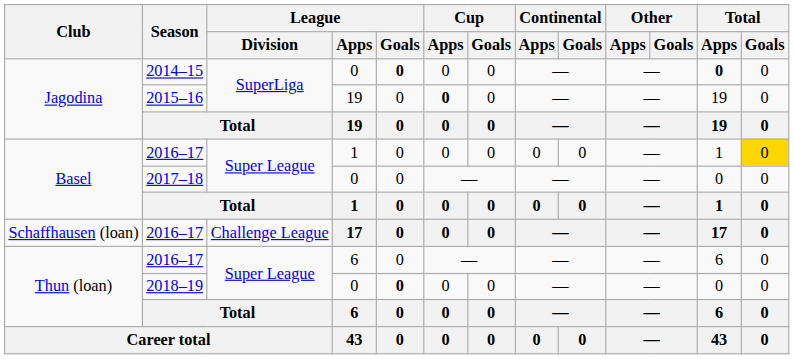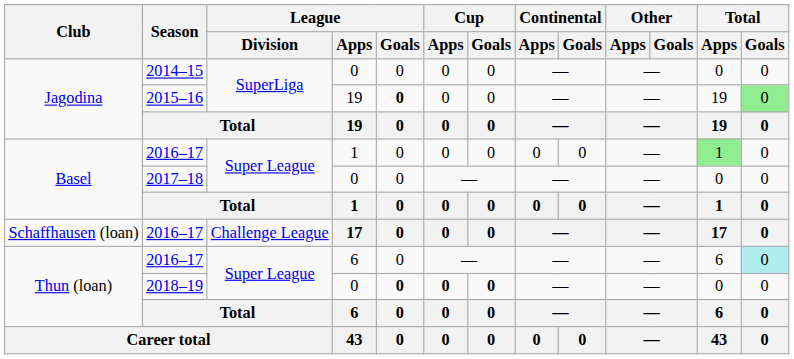(400, 71) bold -> (400, 71) normal
(719, 71) bold -> (719, 71) normal
(400, 98) normal -> (400, 98) bold
(446, 98) bold -> (446, 98) normal
(765, 98) no background -> (765, 98) lightgreen background
(719, 152) no background -> (719, 152) lightgreen background
(765, 152) gold background -> (765, 152) no background
(765, 259) no background -> (765, 259) paleturquoise background
(446, 286) normal -> (446, 286) bold
(491, 286) normal -> (491, 286) bold
